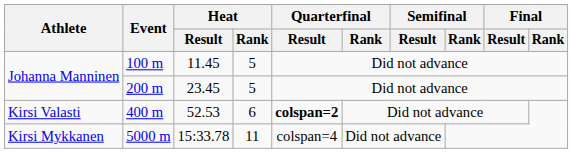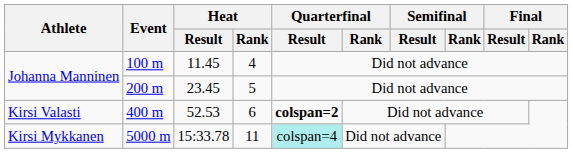(252, 64) 5 -> (252, 64) 4
(307, 136) no background -> (307, 136) paleturquoise background
